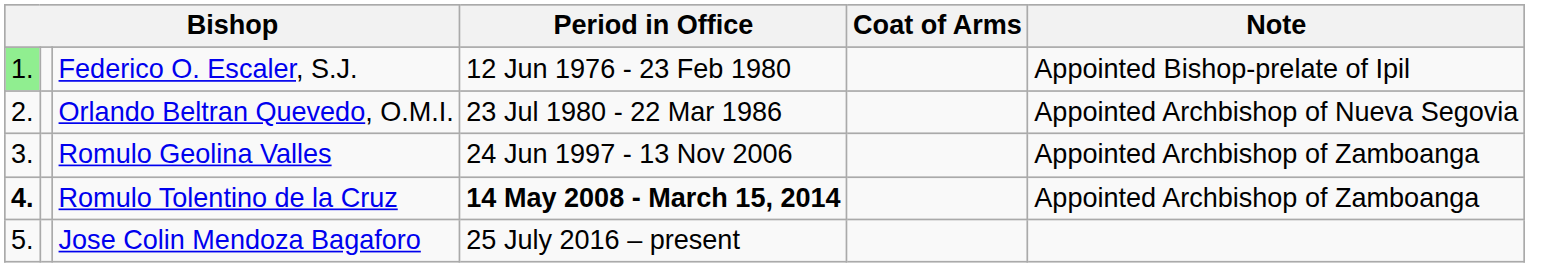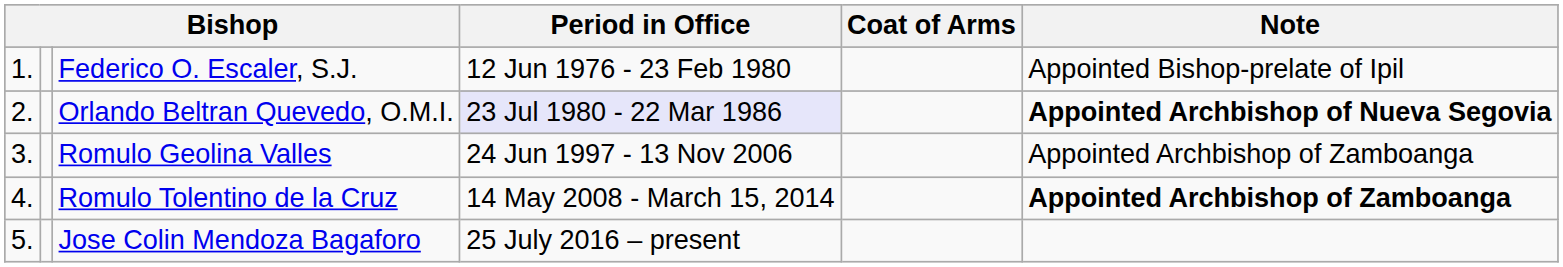(22, 68) lightgreen background -> (22, 68) no background
(624, 111) no background -> (624, 111) lavender background
(1276, 111) normal -> (1290, 111) bold
(22, 197) bold -> (22, 197) normal
(653, 197) bold -> (650, 197) normal
(1257, 197) normal -> (1270, 197) bold
